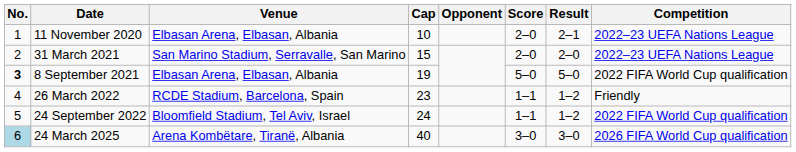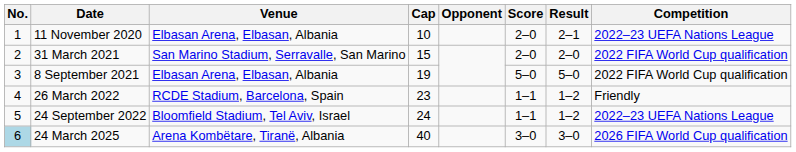(684, 55) 2022–23 UEFA Nations League -> (691, 55) 2022 FIFA World Cup qualification
(18, 75) bold -> (18, 75) normal
(691, 116) 2022 FIFA World Cup qualification -> (684, 116) 2022–23 UEFA Nations League
